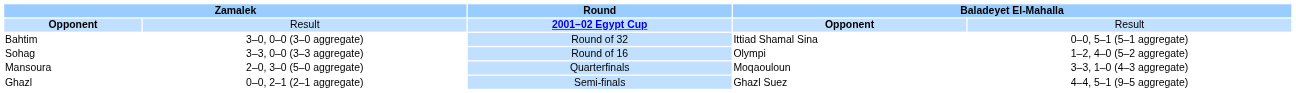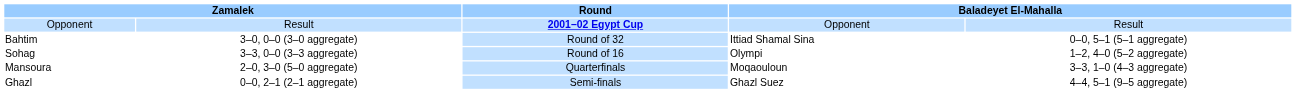(73, 25) bold -> (70, 25) normal
(850, 25) bold -> (847, 25) normal
